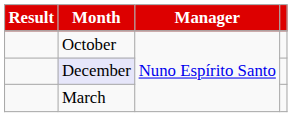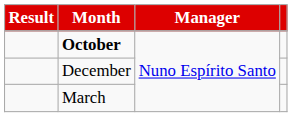(89, 44) normal -> (91, 44) bold
(96, 71) lavender background -> (96, 71) no background
